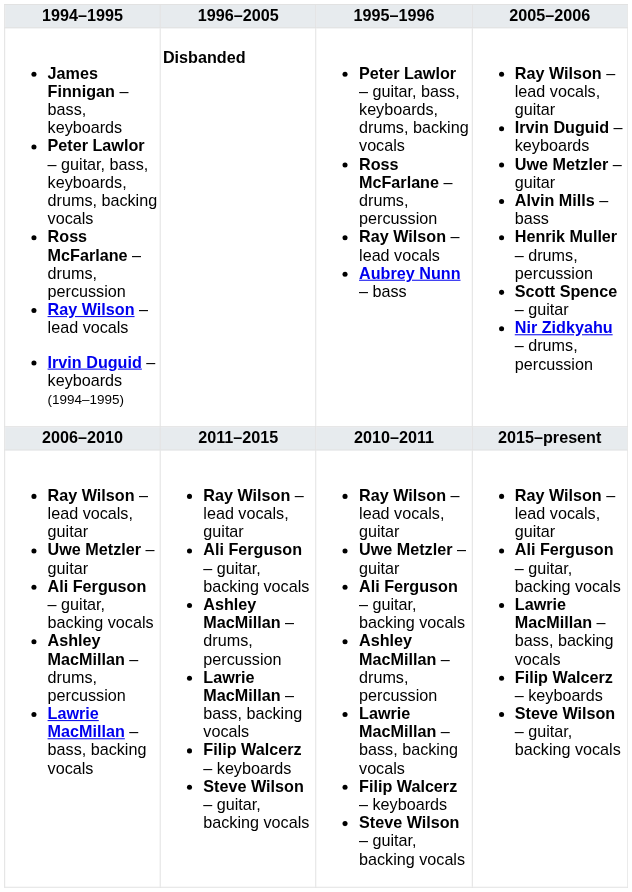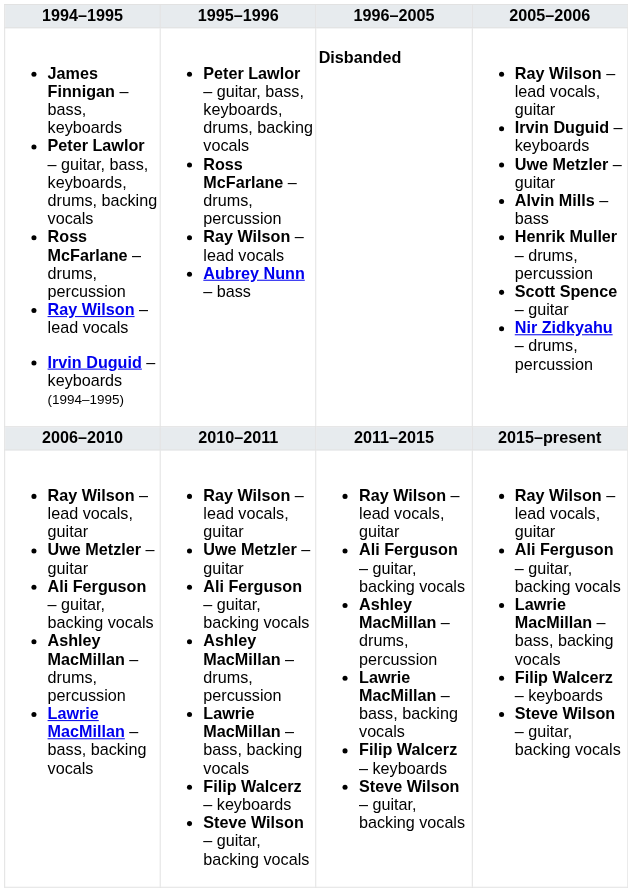columns swapped: (394, 16) <-> (238, 16)
